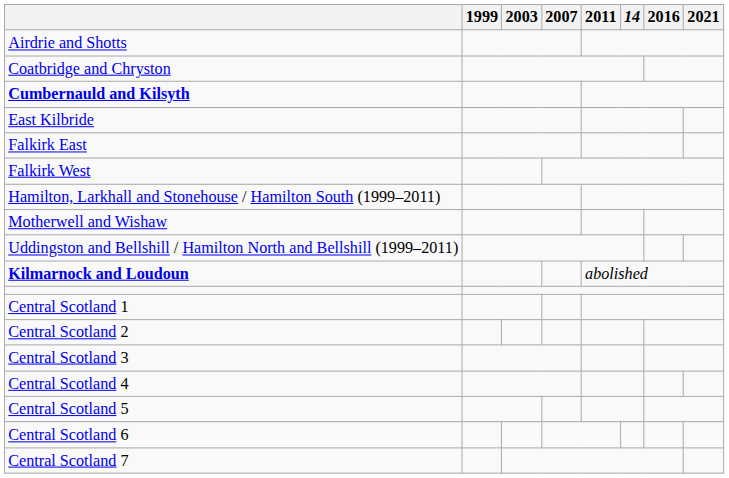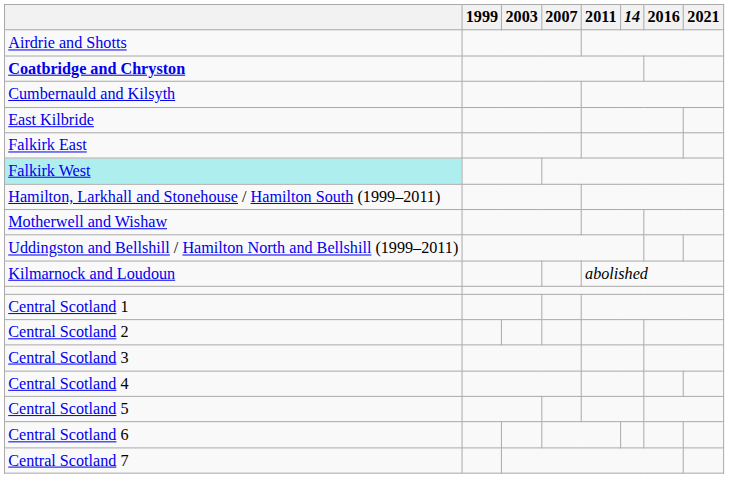(89, 68) normal -> (97, 68) bold
(99, 94) bold -> (92, 94) normal
(49, 171) no background -> (49, 171) paleturquoise background
(98, 273) bold -> (92, 273) normal
